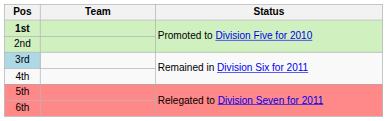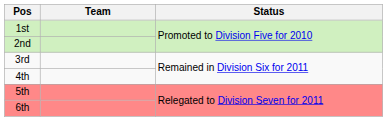(22, 28) bold -> (22, 28) normal
(22, 60) lightblue background -> (22, 60) no background
